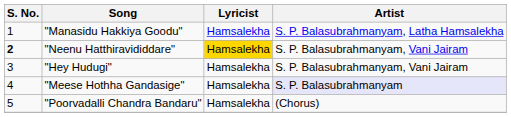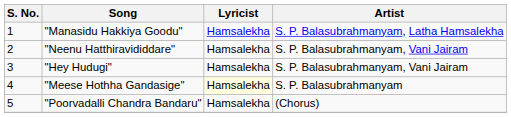(10, 49) bold -> (10, 49) normal
(238, 49) gold background -> (238, 49) no background
(238, 85) no background -> (238, 85) lightyellow background
(339, 85) lavender background -> (339, 85) no background
